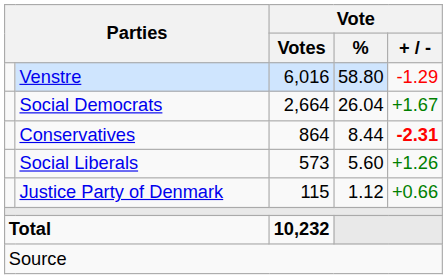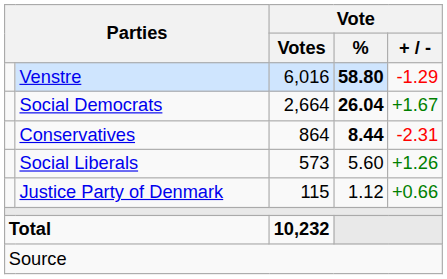(361, 76) normal -> (361, 76) bold
(361, 105) normal -> (361, 105) bold
(366, 134) normal -> (366, 134) bold
(417, 134) bold -> (417, 134) normal
